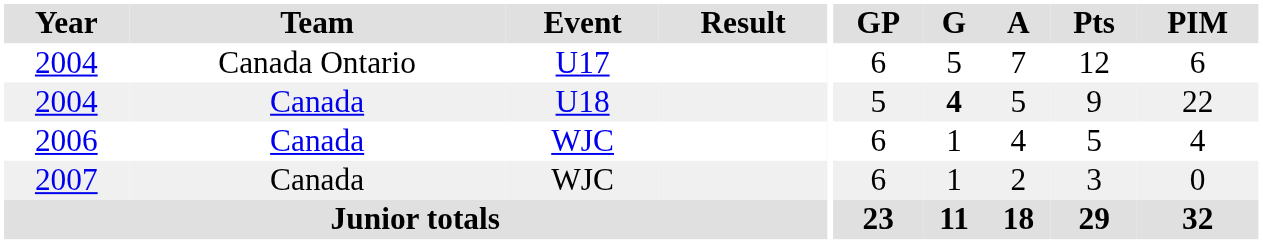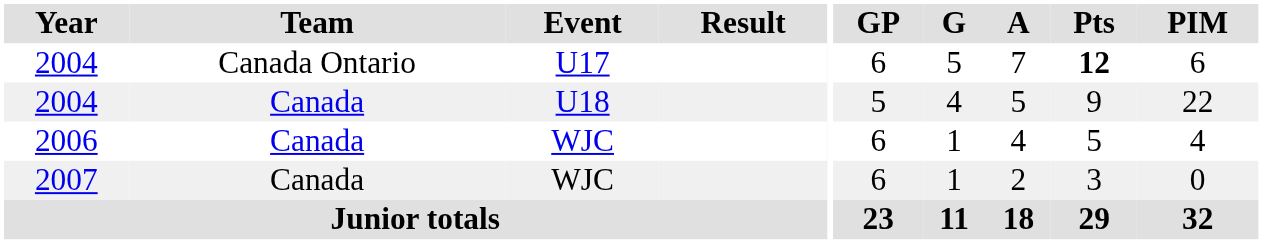(1094, 62) normal -> (1094, 62) bold
(954, 101) bold -> (954, 101) normal
